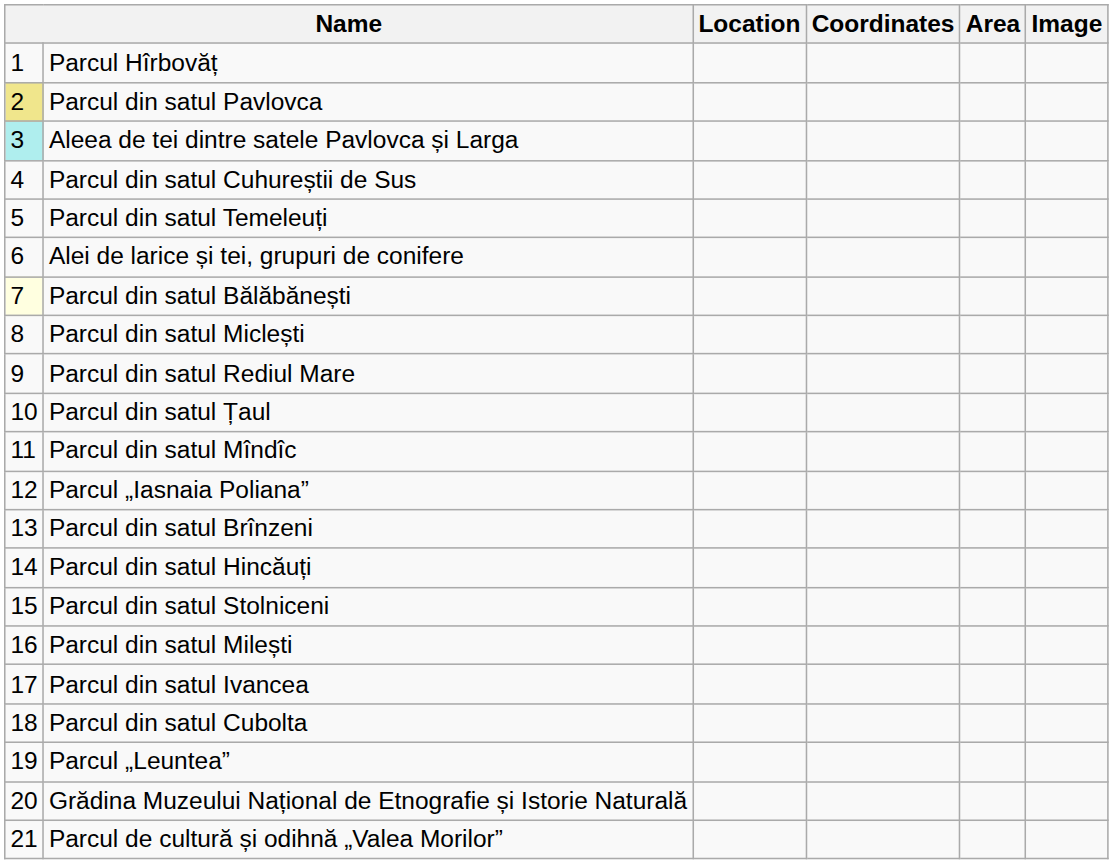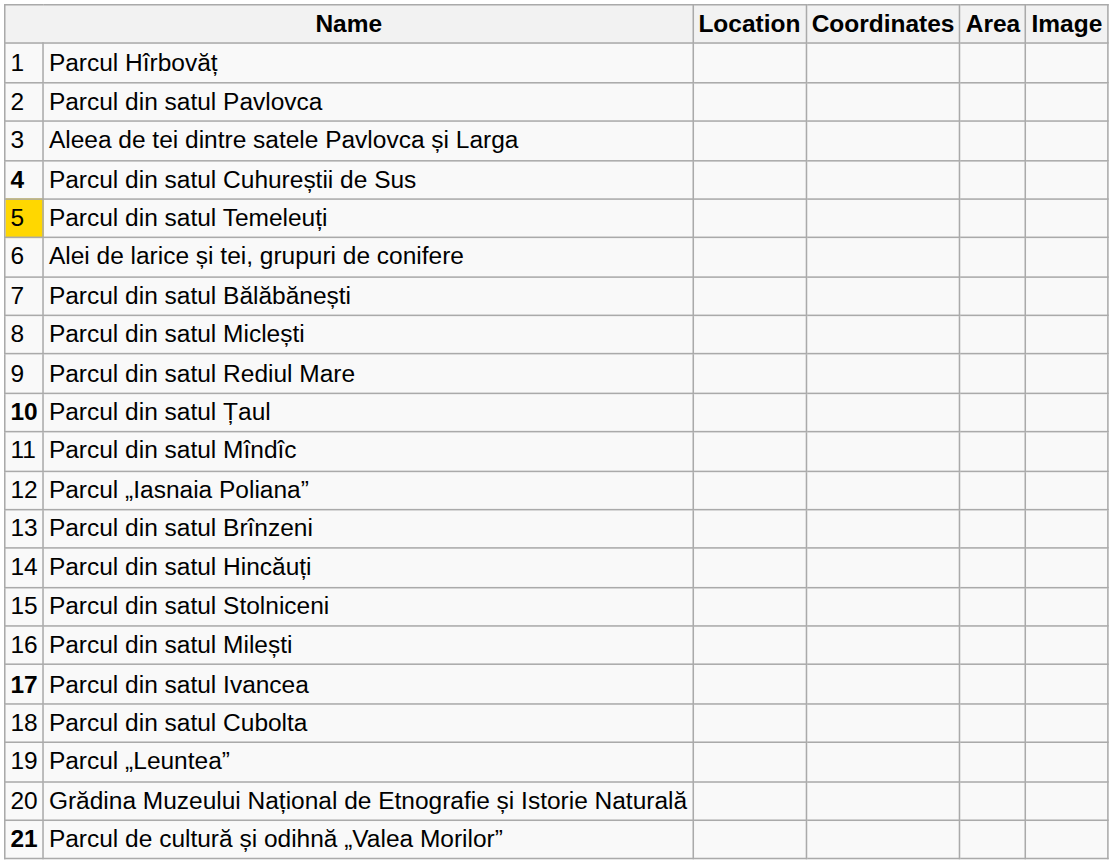(17, 101) khaki background -> (17, 101) no background
(17, 140) paleturquoise background -> (17, 140) no background
(17, 179) normal -> (17, 179) bold
(17, 218) no background -> (17, 218) gold background
(17, 295) lightyellow background -> (17, 295) no background
(24, 412) normal -> (24, 412) bold
(24, 683) normal -> (24, 683) bold
(24, 839) normal -> (24, 839) bold
